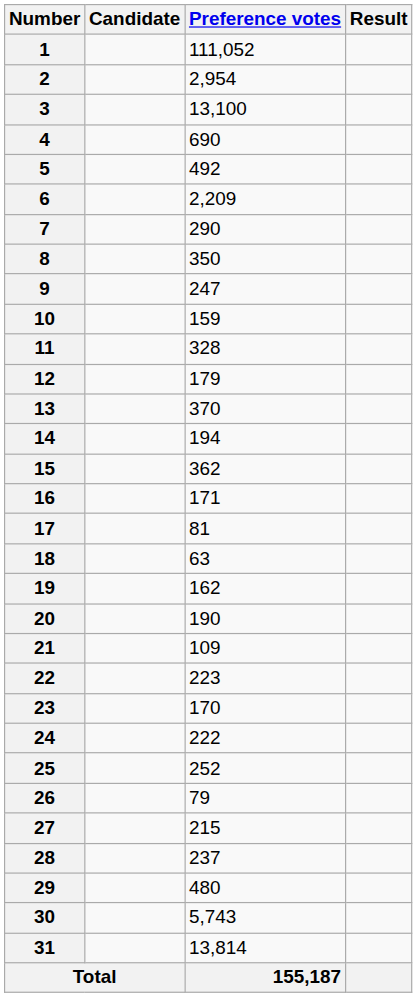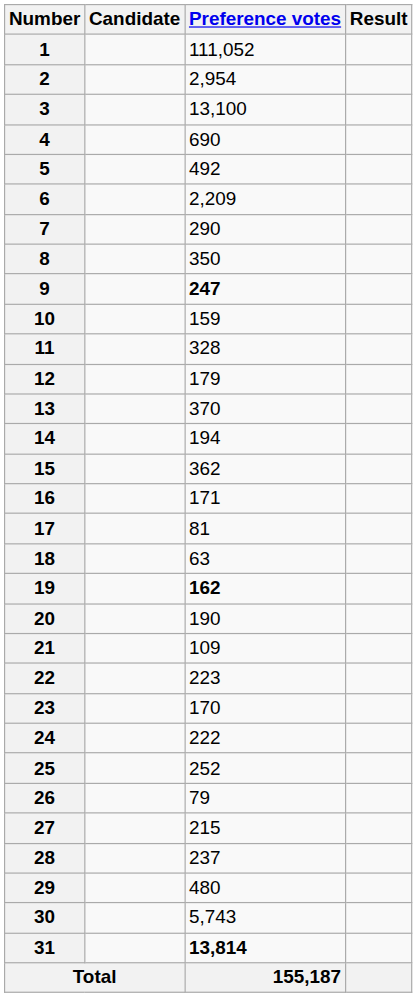(205, 288) normal -> (205, 288) bold
(205, 588) normal -> (205, 588) bold
(218, 947) normal -> (218, 947) bold
